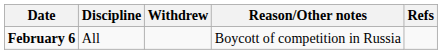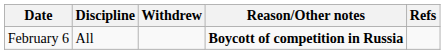(42, 37) bold -> (38, 37) normal
(308, 37) normal -> (306, 37) bold
